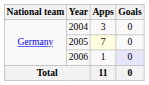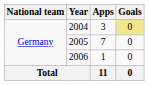(130, 27) no background -> (130, 27) khaki background
(103, 42) lightyellow background -> (103, 42) no background
(130, 57) lavender background -> (130, 57) no background
